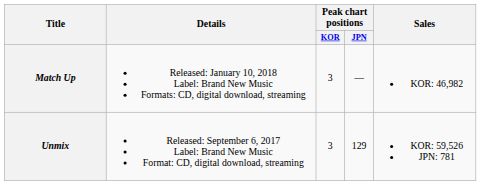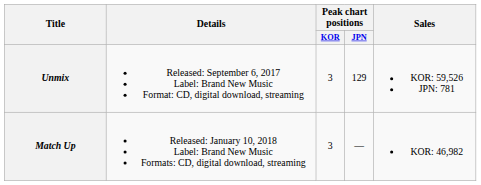rows swapped: (55, 146) <-> (55, 78)
